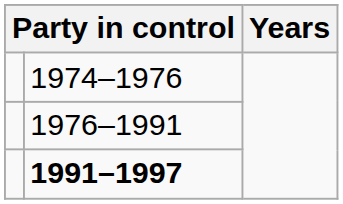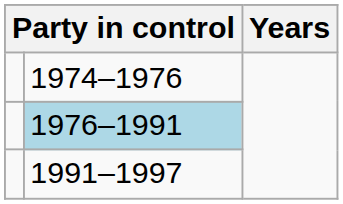(106, 125) no background -> (106, 125) lightblue background
(106, 173) bold -> (106, 173) normal
